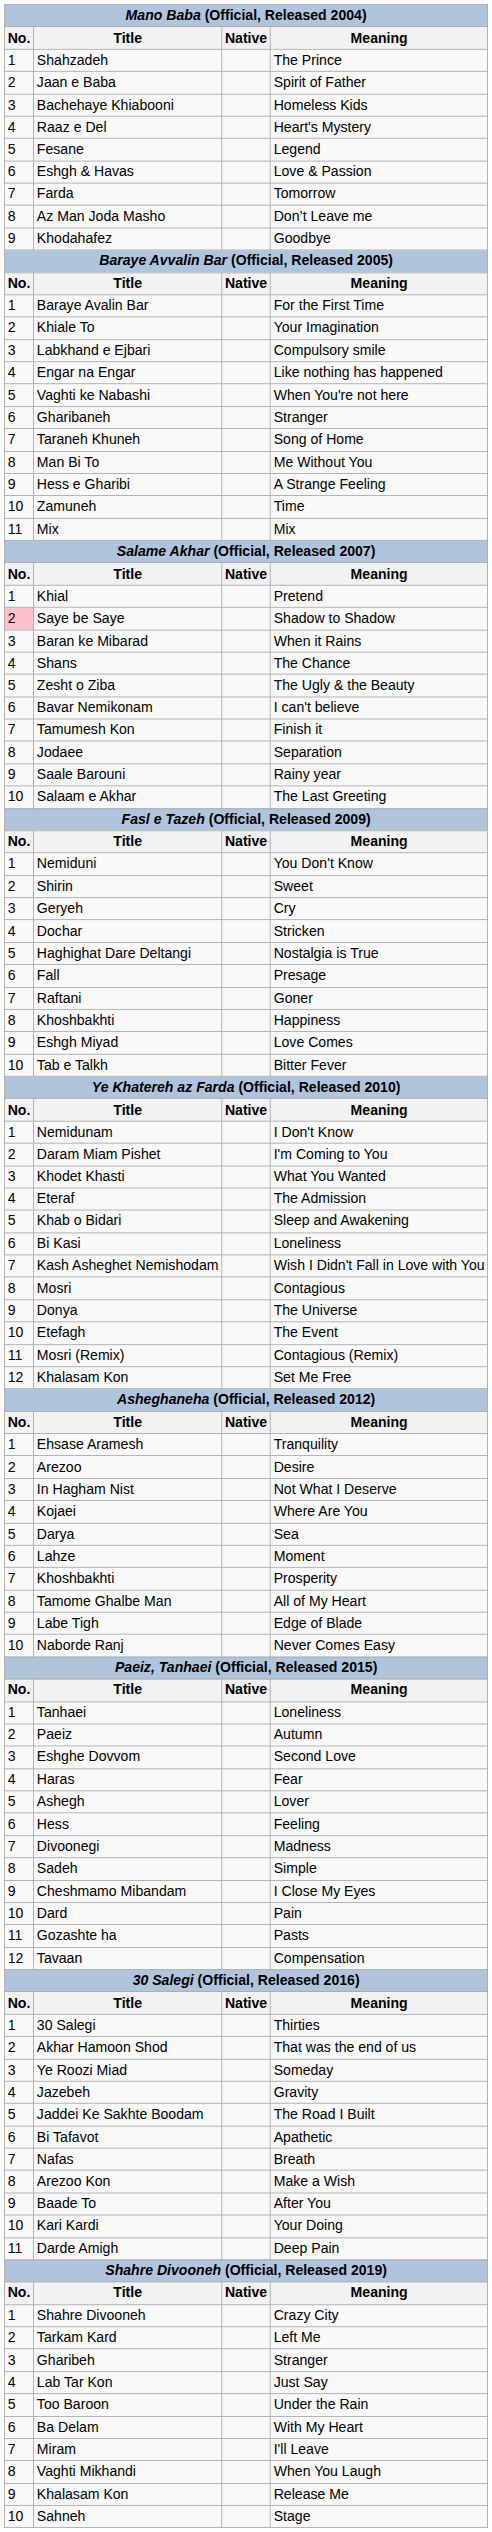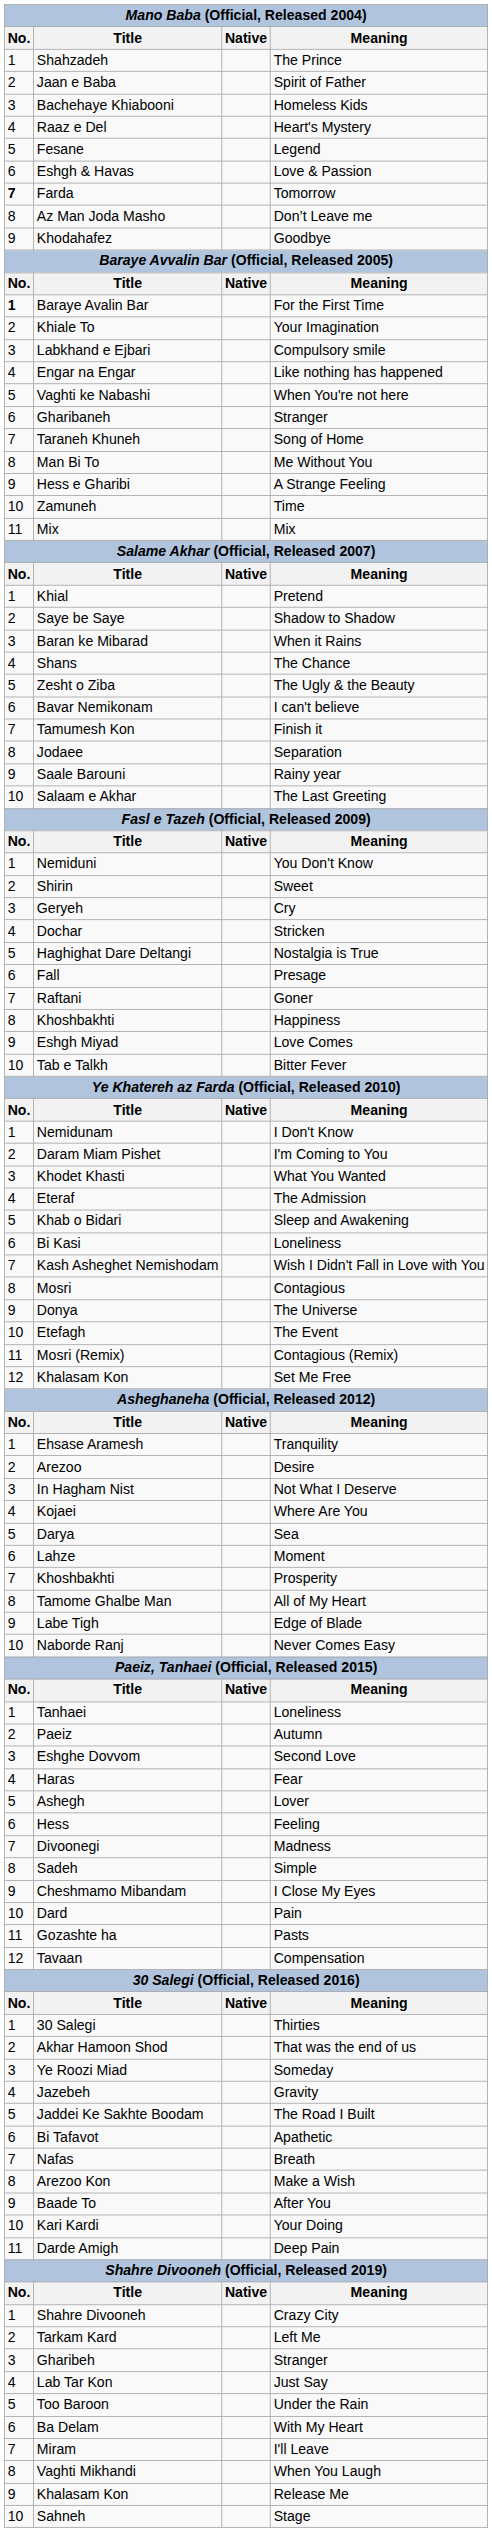(12, 194) normal -> (12, 194) bold
(12, 305) normal -> (12, 305) bold
(12, 618) pink background -> (12, 618) no background
